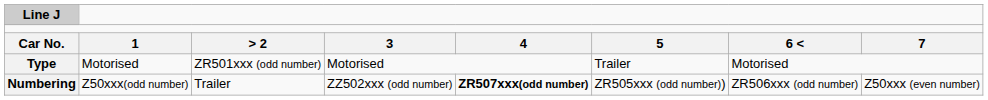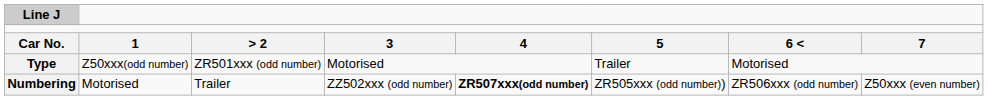(110, 63) Motorised -> (135, 63) Z50xxx(odd number)
(135, 84) Z50xxx(odd number) -> (110, 84) Motorised
